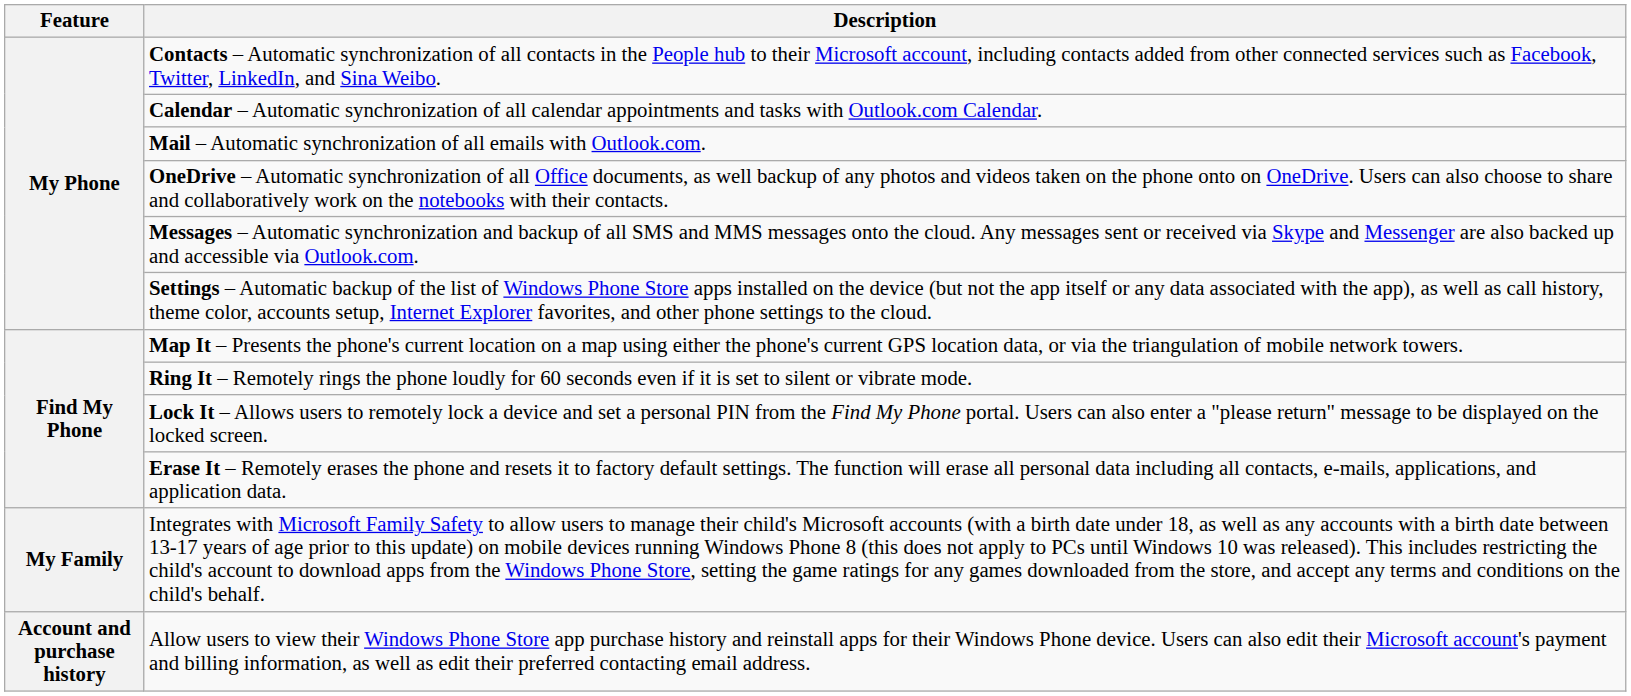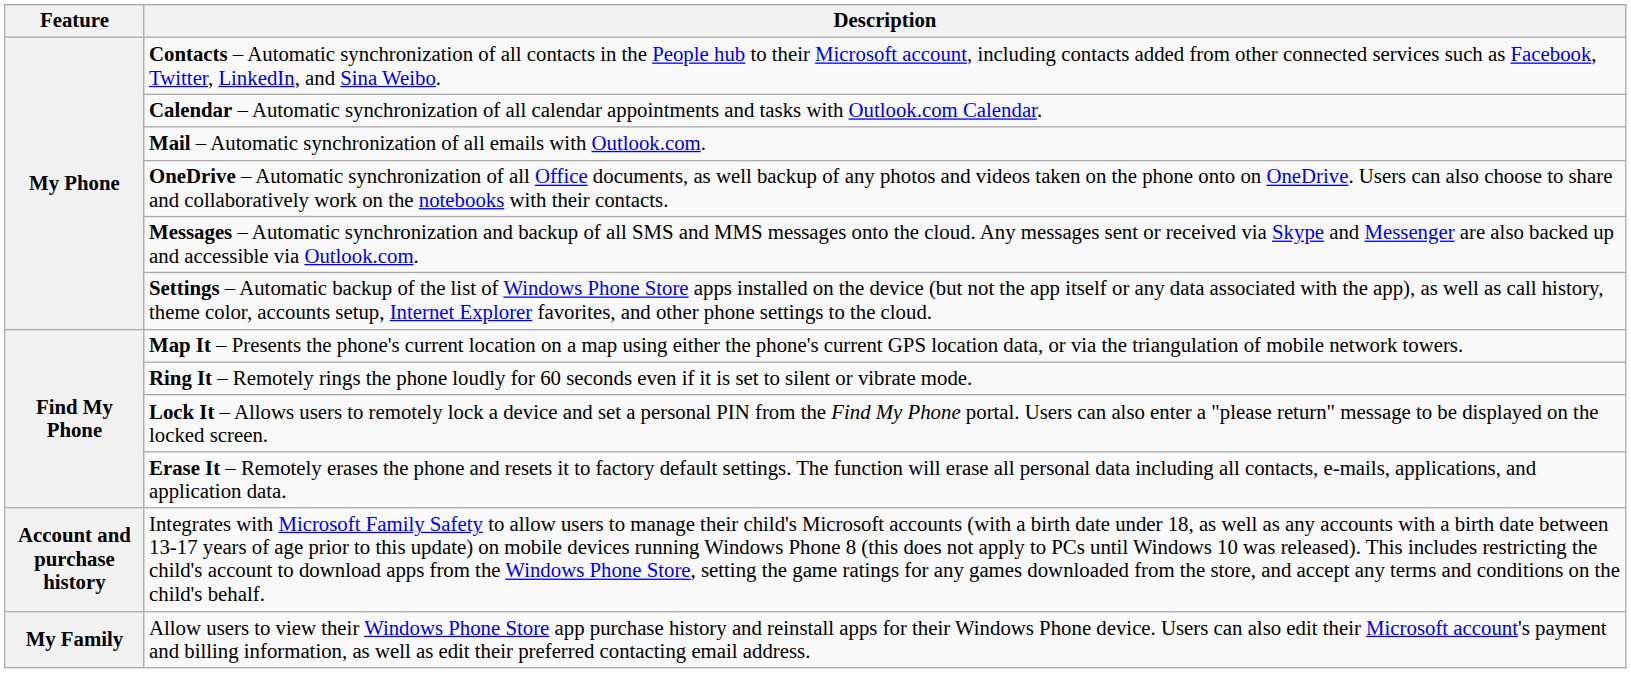(74, 559) My Family -> (74, 559) Account and purchase history
(74, 650) Account and purchase history -> (74, 639) My Family
